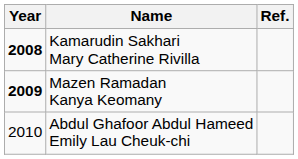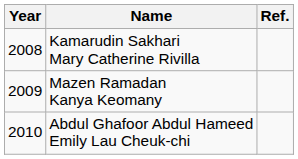(25, 49) bold -> (25, 49) normal
(25, 91) bold -> (25, 91) normal
